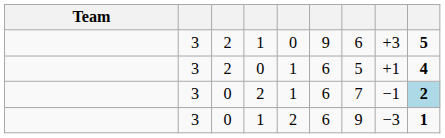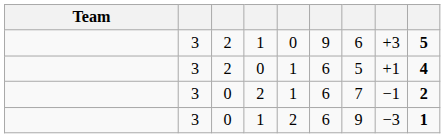(424, 94) lightblue background -> (424, 94) no background
